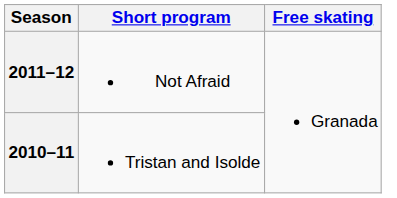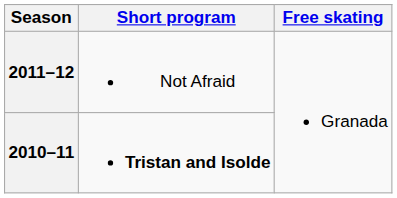(171, 162) normal -> (176, 162) bold
